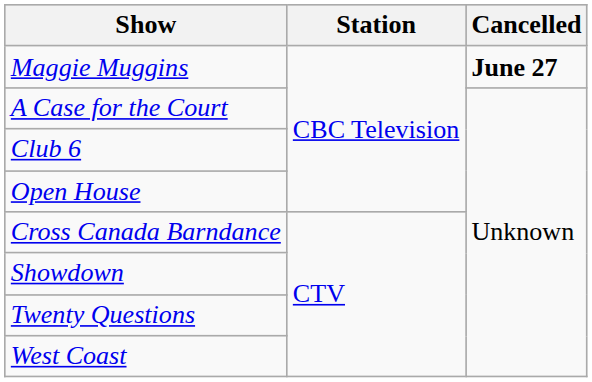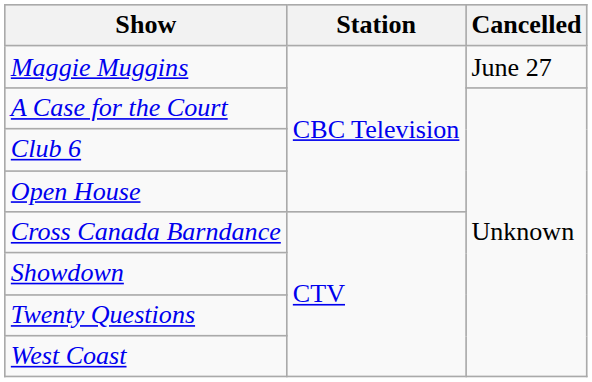(514, 66) bold -> (512, 66) normal
